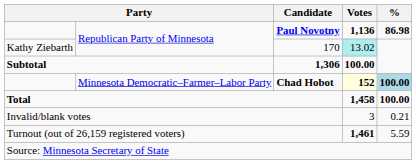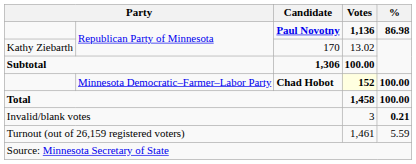(362, 47) paleturquoise background -> (362, 47) no background
(394, 82) lightblue background -> (394, 82) no background
(400, 116) normal -> (400, 116) bold
(362, 133) bold -> (362, 133) normal
